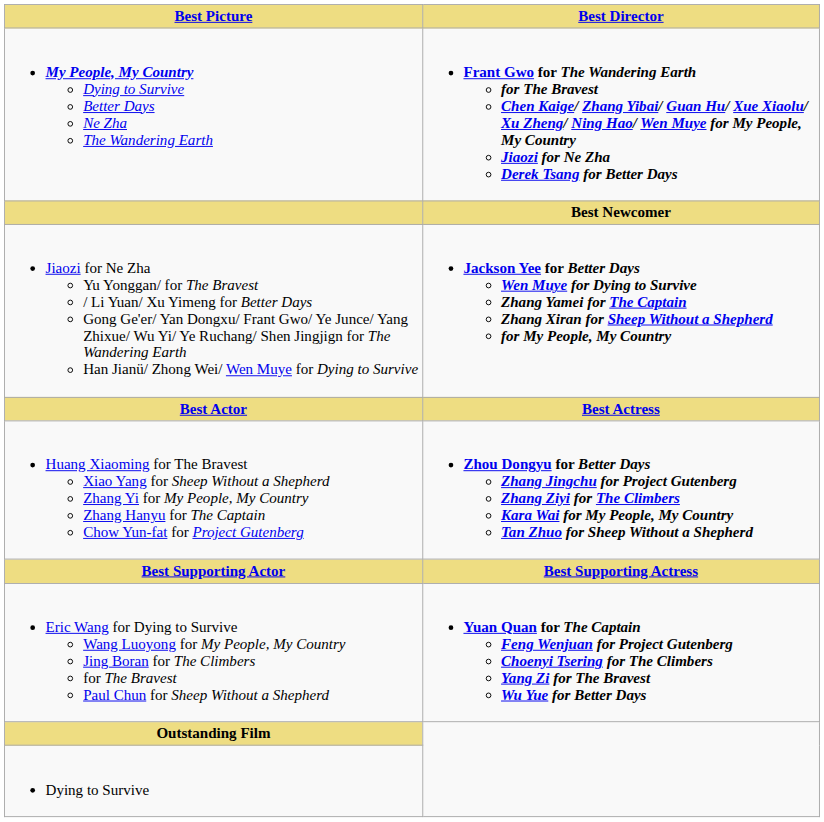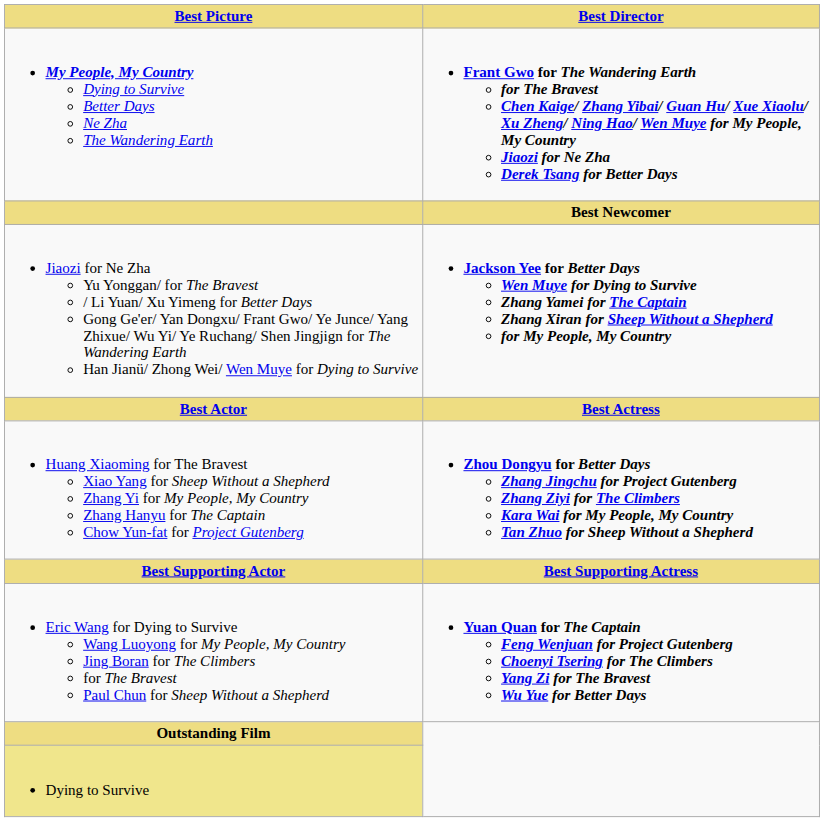(213, 789) no background -> (213, 789) khaki background
